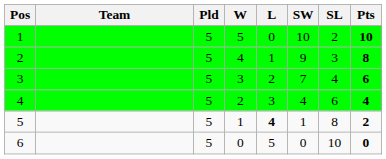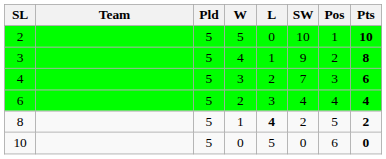columns swapped: (20, 15) <-> (334, 15)
(303, 121) 1 -> (303, 121) 2
